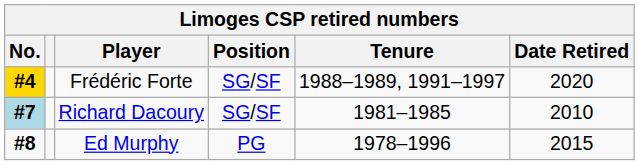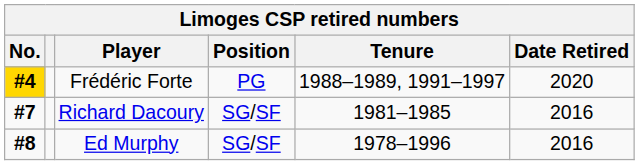(251, 81) SG/SF -> (251, 81) PG
(25, 112) lightblue background -> (25, 112) no background
(572, 112) 2010 -> (572, 112) 2016
(251, 143) PG -> (251, 143) SG/SF
(572, 143) 2015 -> (572, 143) 2016
